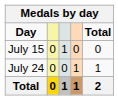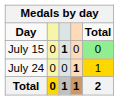(64, 50) normal -> (64, 50) bold
(98, 50) no background -> (98, 50) lightgreen background
(76, 68) normal -> (76, 68) bold
(98, 68) no background -> (98, 68) gold background
